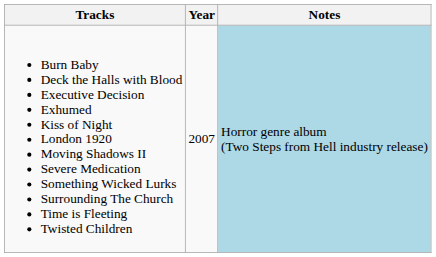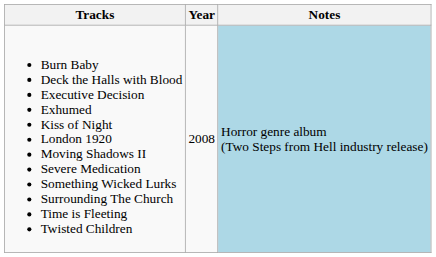(202, 139) 2007 -> (202, 139) 2008
